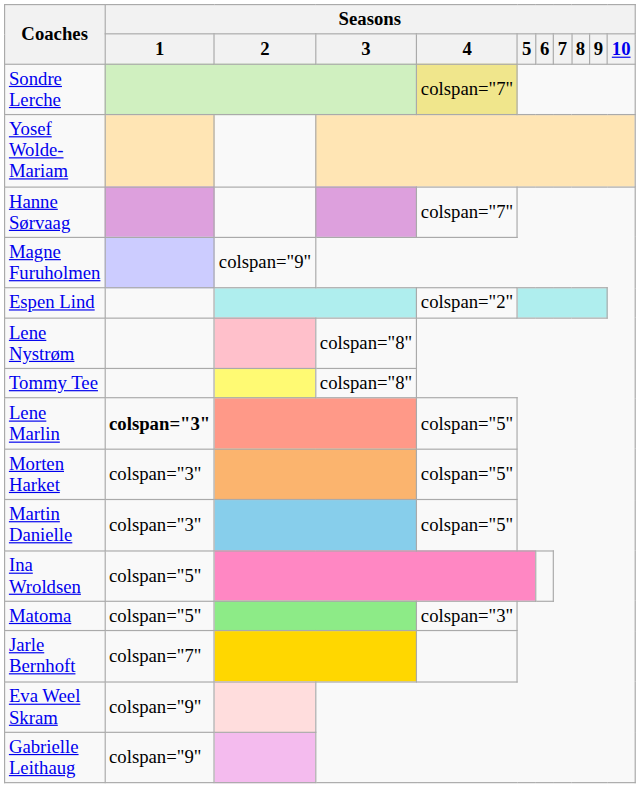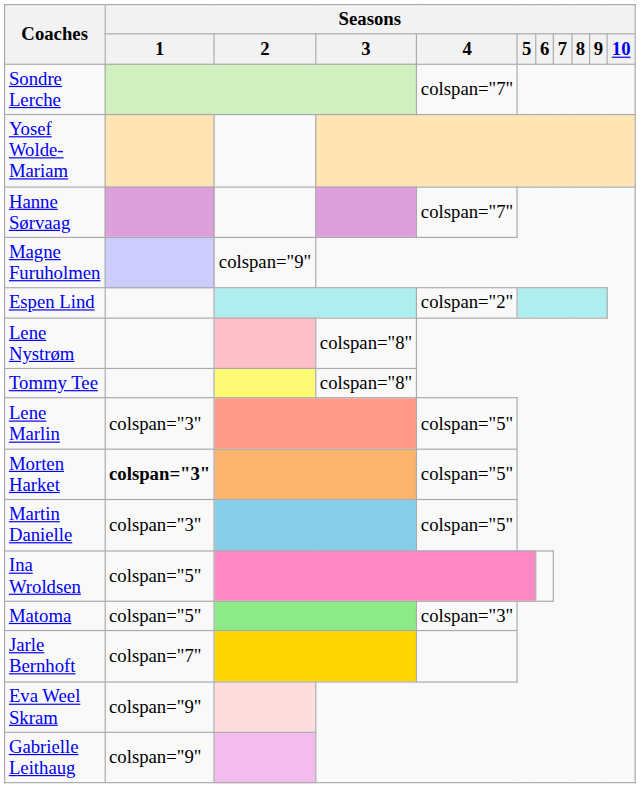(467, 89) khaki background -> (467, 89) no background
(160, 423) bold -> (155, 423) normal
(155, 474) normal -> (160, 474) bold
